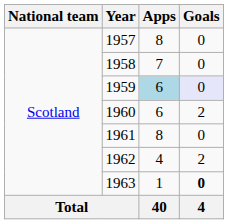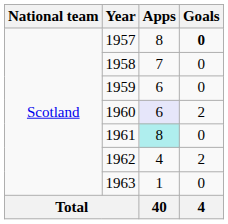(201, 40) normal -> (201, 40) bold
(159, 87) lightblue background -> (159, 87) no background
(201, 87) lavender background -> (201, 87) no background
(159, 111) no background -> (159, 111) lavender background
(159, 135) no background -> (159, 135) paleturquoise background
(201, 183) bold -> (201, 183) normal
